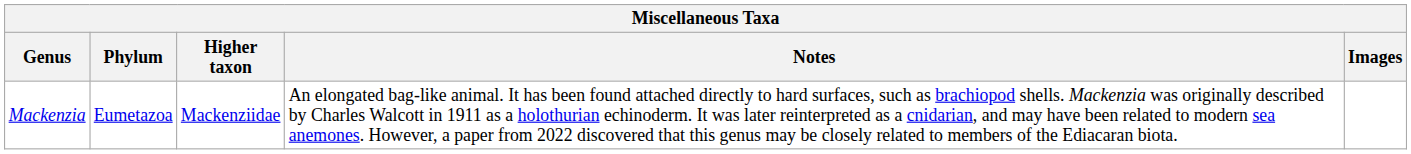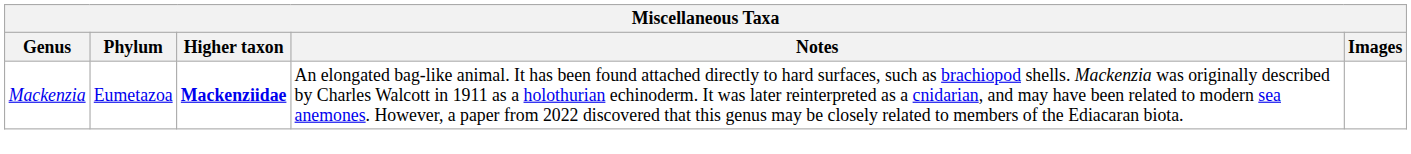(231, 114) normal -> (234, 94) bold
